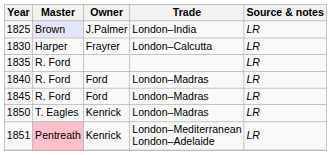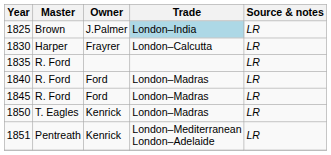(50, 29) lavender background -> (50, 29) no background
(164, 29) no background -> (164, 29) lightblue background
(58, 136) pink background -> (58, 136) no background
